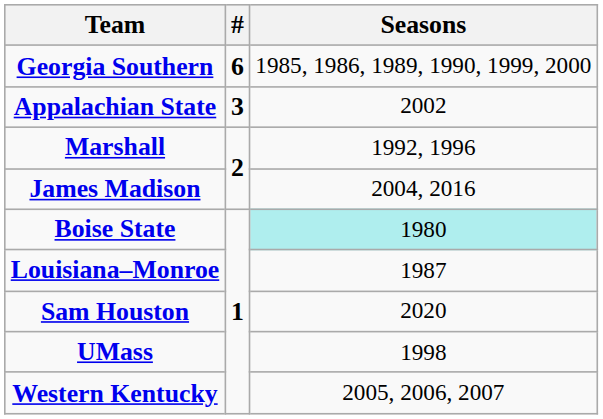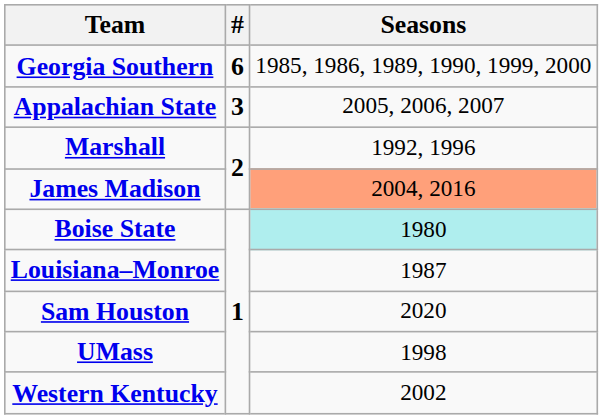(423, 106) 2002 -> (423, 106) 2005, 2006, 2007
(423, 188) no background -> (423, 188) lightsalmon background
(423, 392) 2005, 2006, 2007 -> (423, 392) 2002
